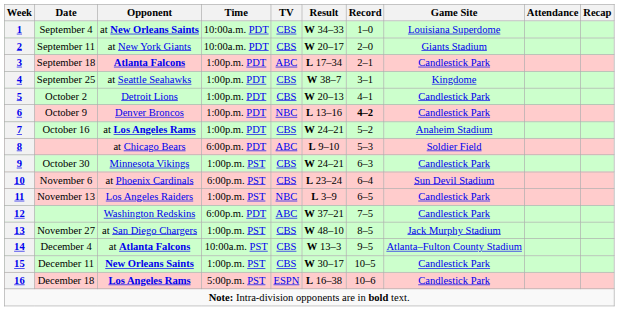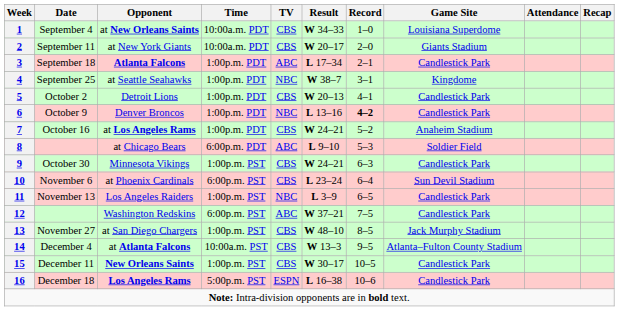(286, 79) CBS -> (286, 79) NBC
(236, 213) 6:00p.m. PDT -> (236, 213) 6:00p.m. PST
